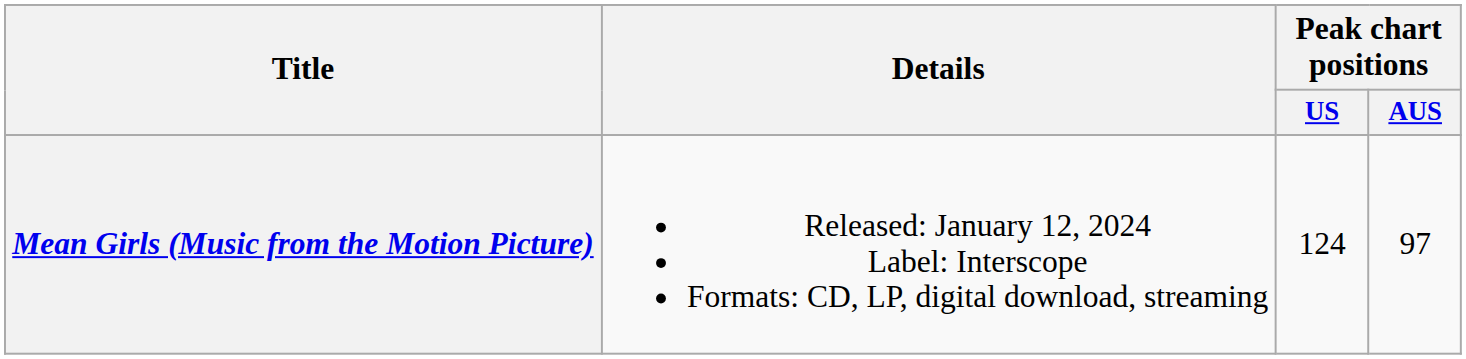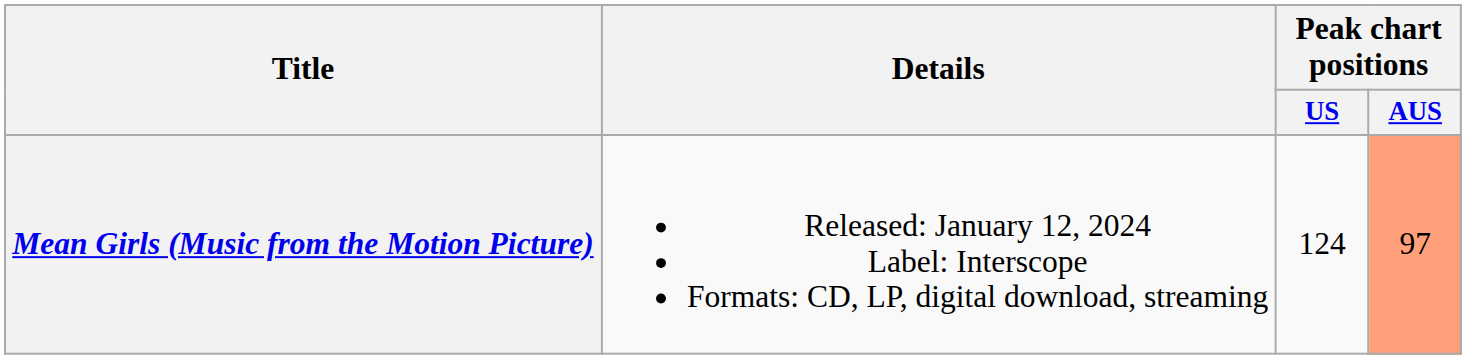(1415, 243) no background -> (1415, 243) lightsalmon background
